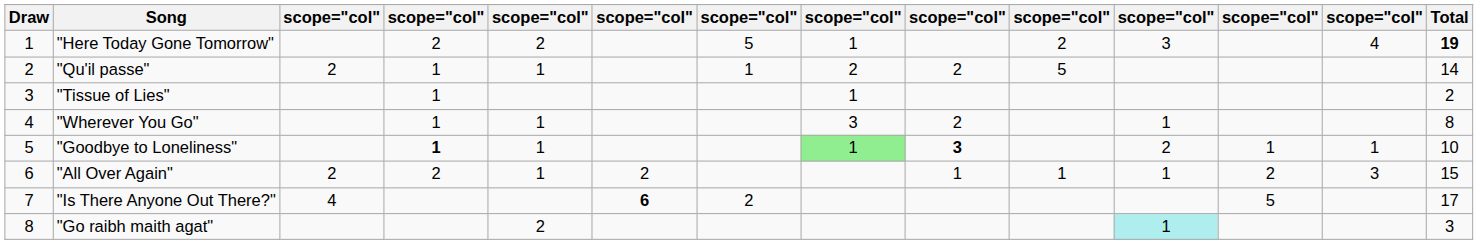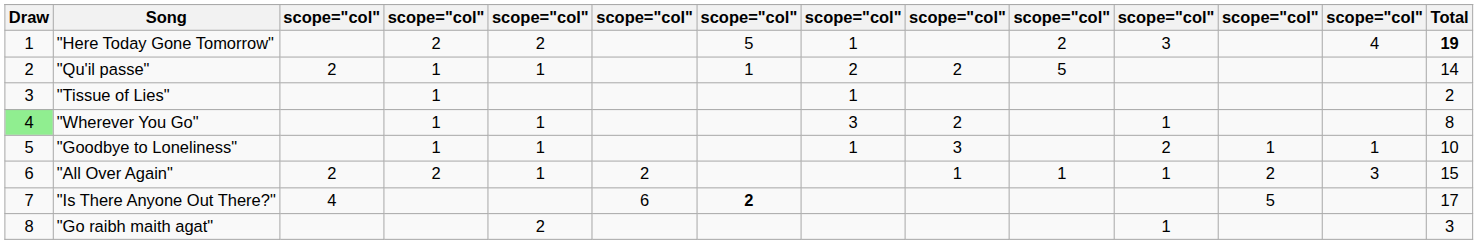(29, 122) no background -> (29, 122) lightgreen background
(436, 148) bold -> (436, 148) normal
(853, 148) lightgreen background -> (853, 148) no background
(957, 148) bold -> (957, 148) normal
(645, 200) bold -> (645, 200) normal
(749, 200) normal -> (749, 200) bold
(1166, 226) paleturquoise background -> (1166, 226) no background
